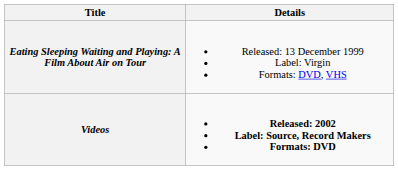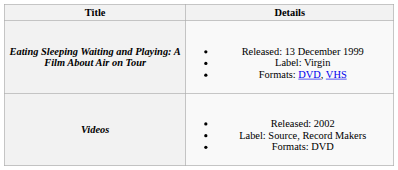(290, 135) bold -> (290, 135) normal
